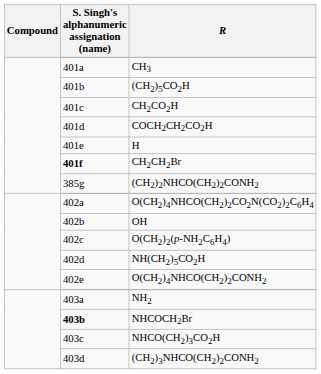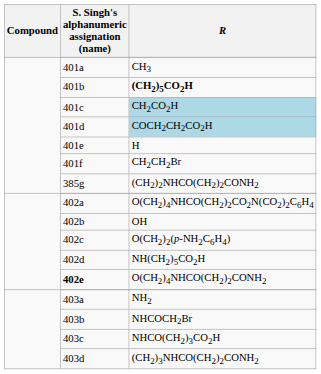(161, 87) normal -> (162, 87) bold
(155, 107) no background -> (155, 107) lightblue background
(172, 127) no background -> (172, 127) lightblue background
(73, 163) bold -> (73, 163) normal
(73, 279) normal -> (73, 279) bold
(74, 319) bold -> (74, 319) normal
